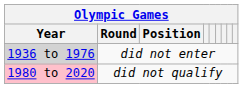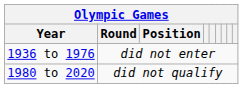(51, 54) lightgrey background -> (51, 54) no background
(51, 73) pink background -> (51, 73) no background
